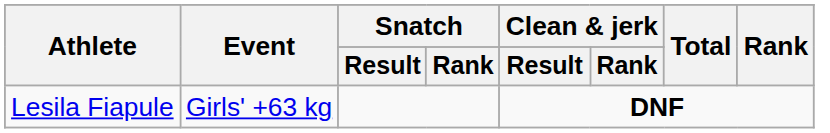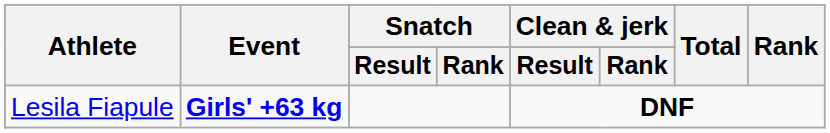(259, 107) normal -> (264, 107) bold
